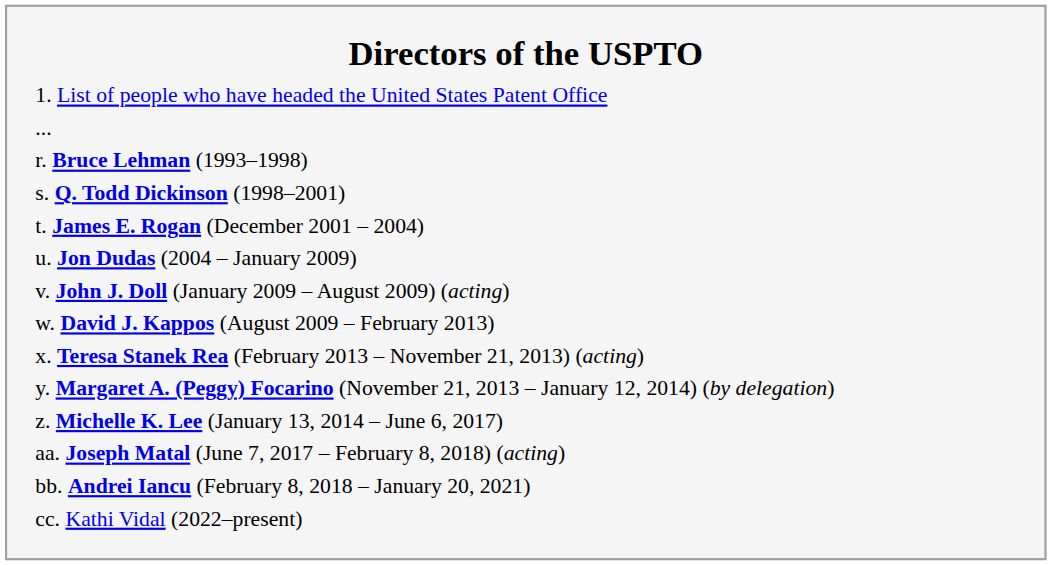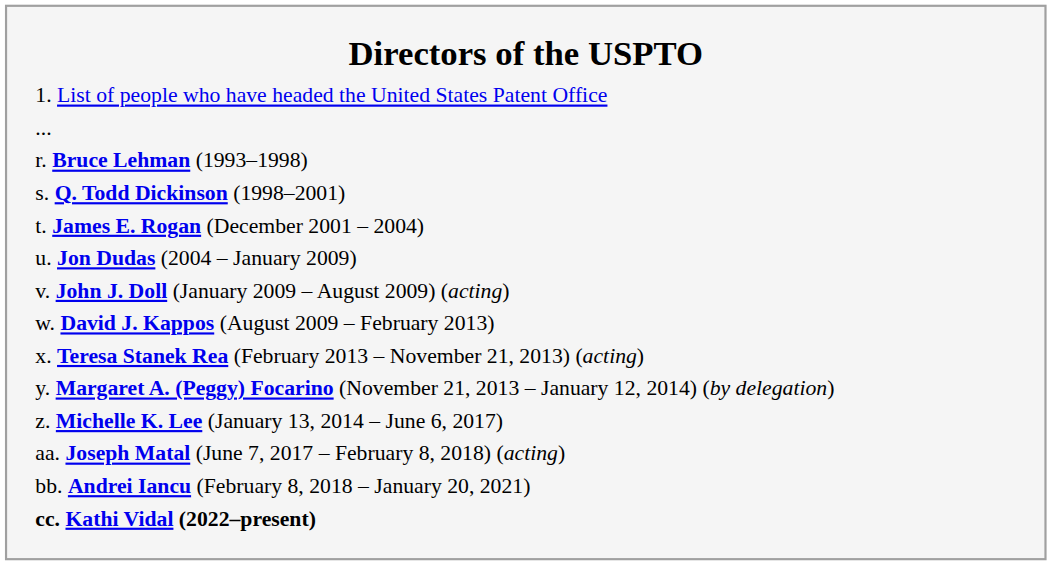(169, 518) normal -> (176, 518) bold
